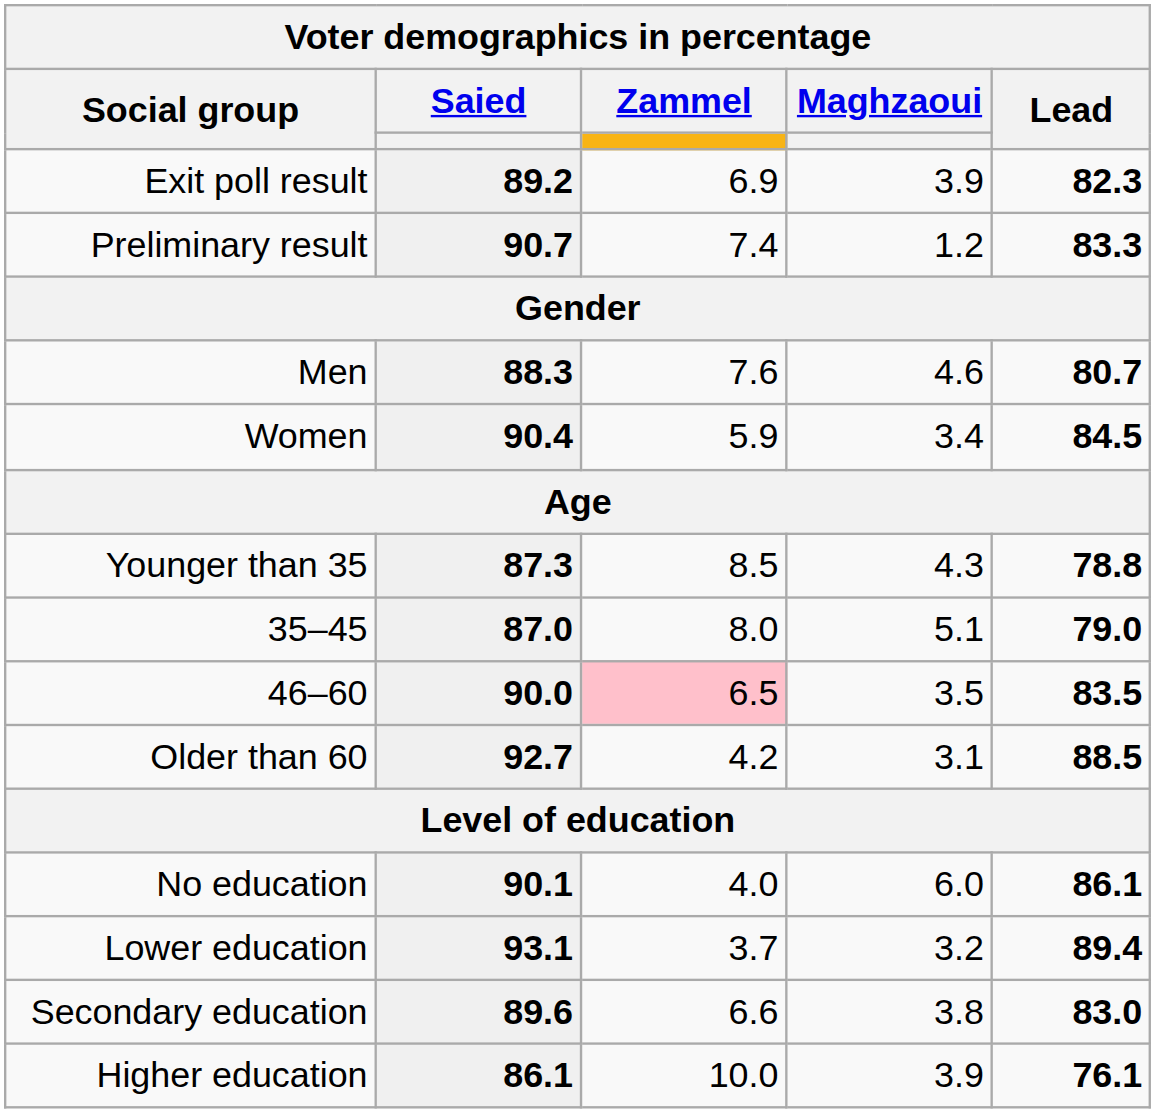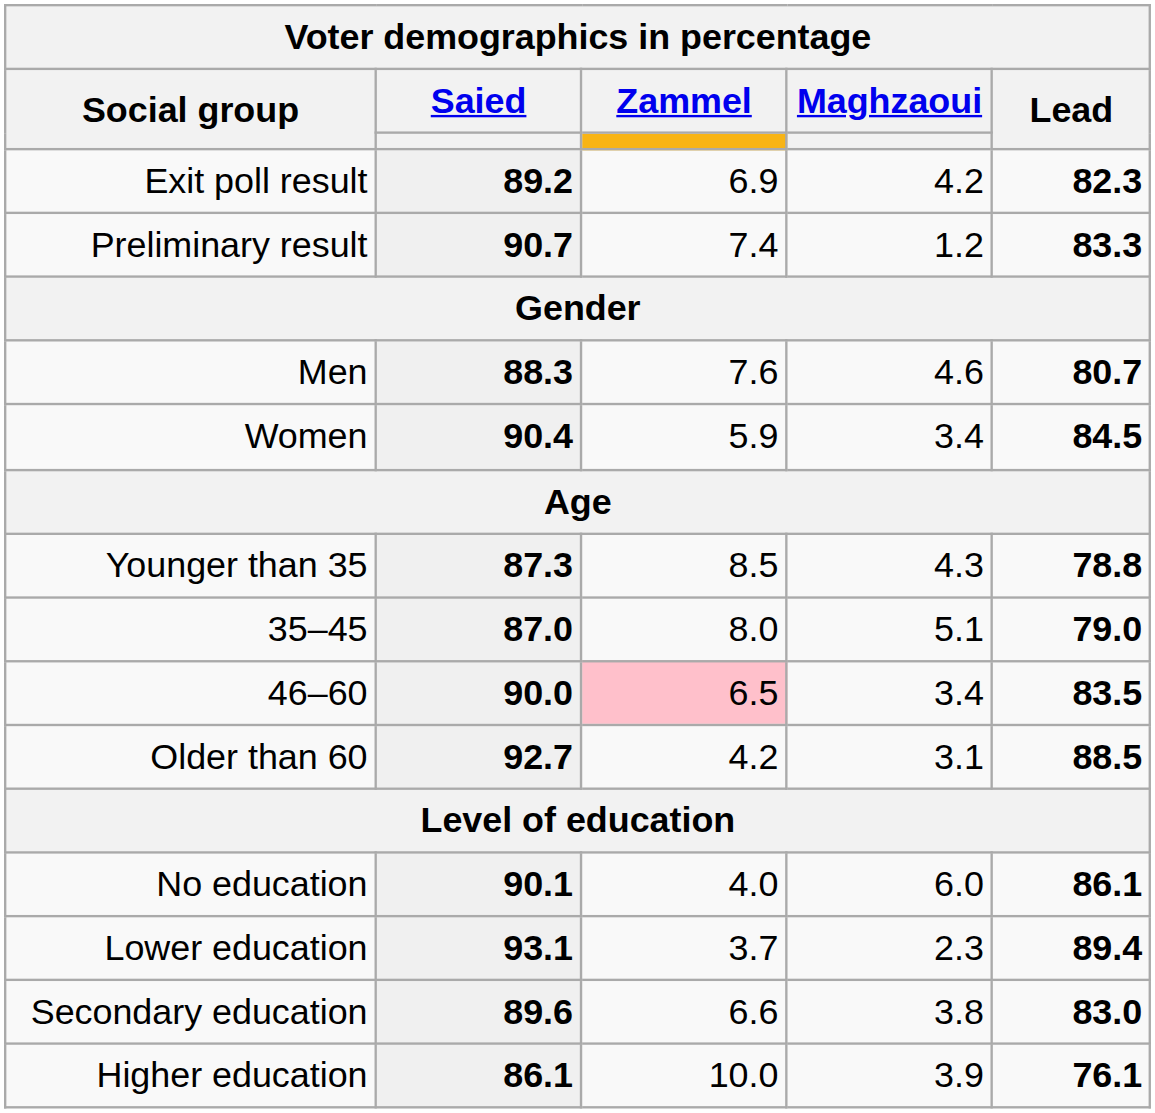(959, 181) 3.9 -> (959, 181) 4.2
(959, 691) 3.5 -> (959, 691) 3.4
(959, 947) 3.2 -> (959, 947) 2.3
